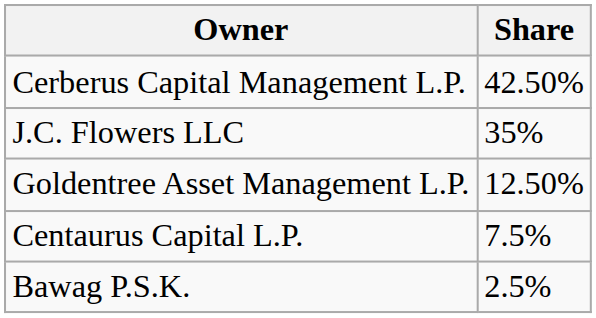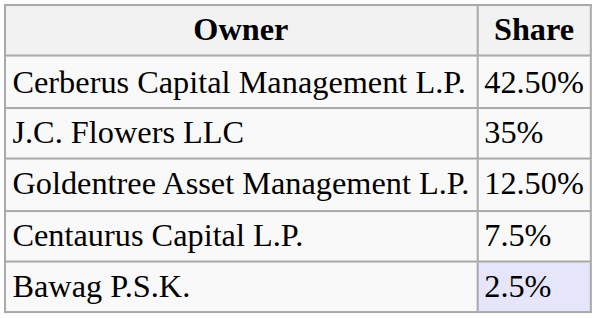(518, 286) no background -> (518, 286) lavender background
